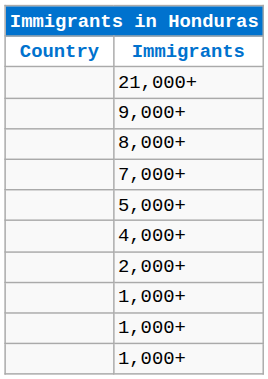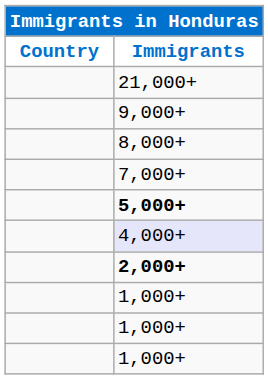(152, 205) normal -> (152, 205) bold
(152, 236) no background -> (152, 236) lavender background
(152, 267) normal -> (152, 267) bold
